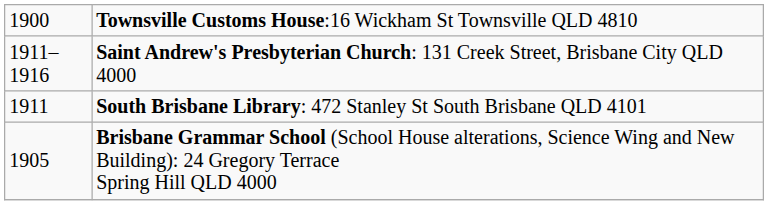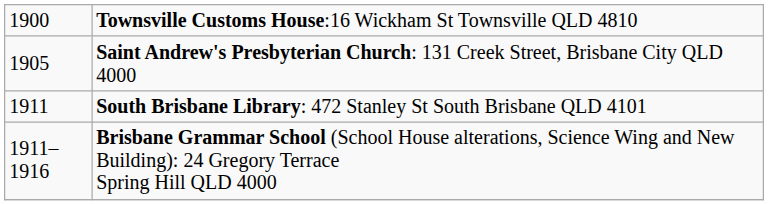(34, 63) 1911–1916 -> (29, 63) 1905
(29, 160) 1905 -> (34, 160) 1911–1916
